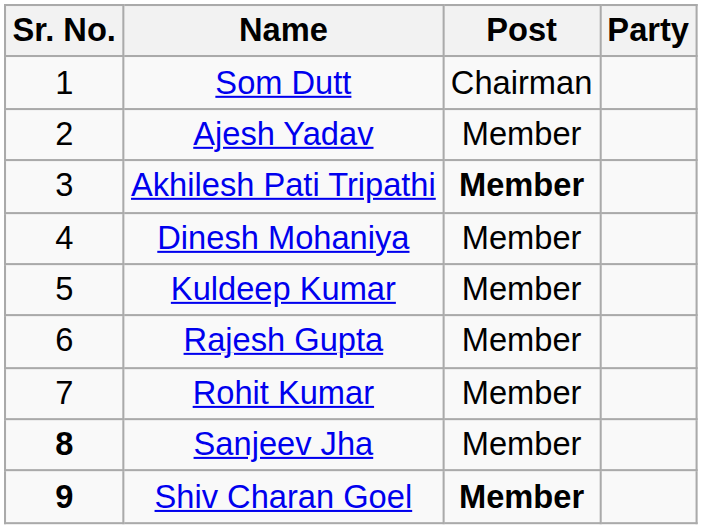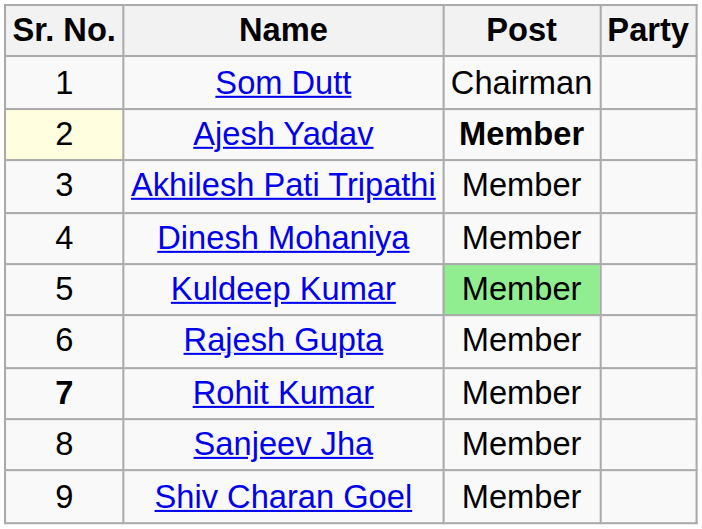(64, 133) no background -> (64, 133) lightyellow background
(522, 133) normal -> (522, 133) bold
(522, 185) bold -> (522, 185) normal
(522, 289) no background -> (522, 289) lightgreen background
(64, 392) normal -> (64, 392) bold
(64, 444) bold -> (64, 444) normal
(64, 496) bold -> (64, 496) normal
(522, 496) bold -> (522, 496) normal
